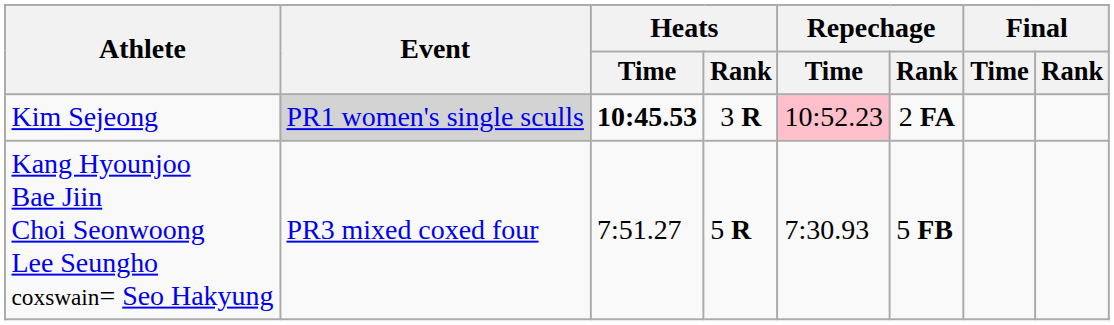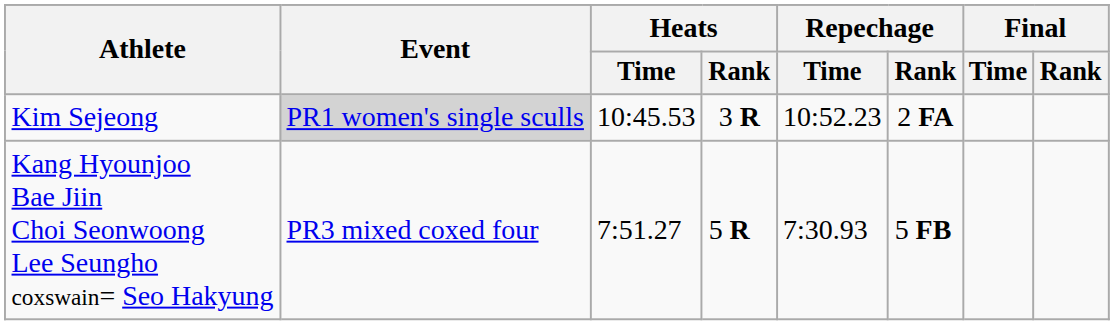(647, 117) bold -> (646, 117) normal
(834, 117) pink background -> (832, 117) no background
